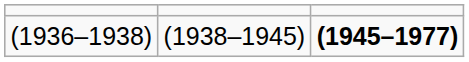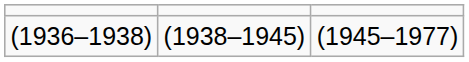(387, 35) bold -> (387, 35) normal
